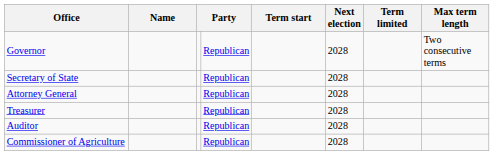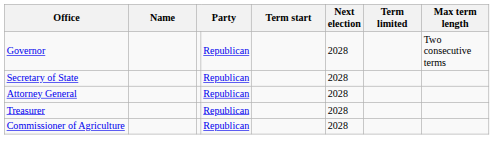- row: (22, 126)
